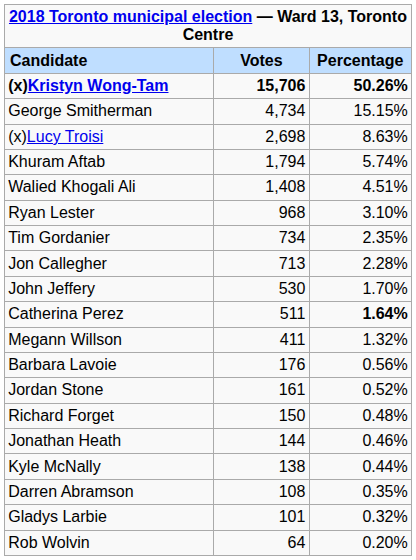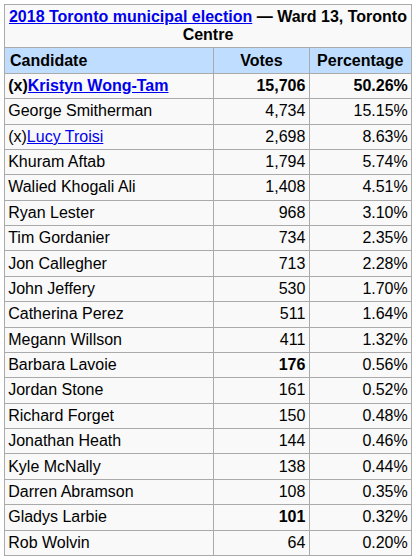(385, 314) bold -> (385, 314) normal
(292, 365) normal -> (292, 365) bold
(292, 517) normal -> (292, 517) bold
